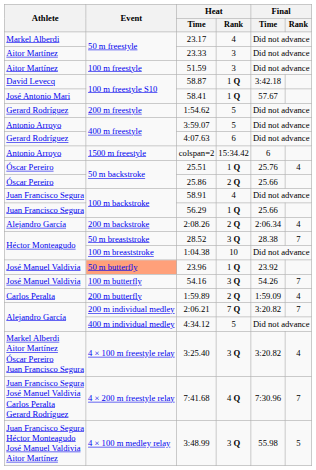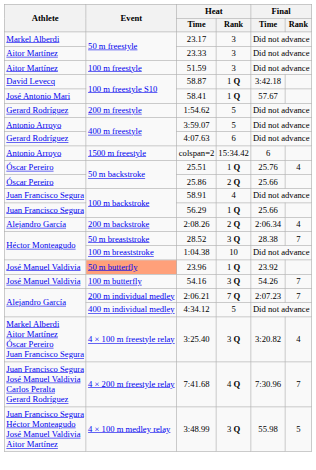(234, 39) 4 -> (234, 39) 3
- row: (197, 296)
(268, 310) 3:20.82 -> (268, 296) 2:07.23
